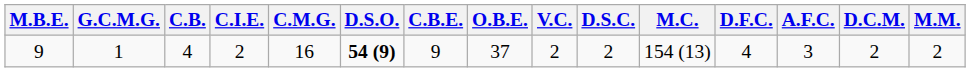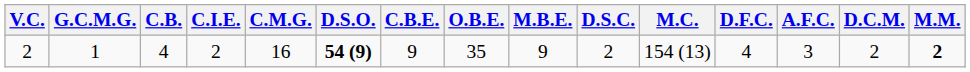columns swapped: (555, 19) <-> (39, 19)
(500, 50) 37 -> (476, 50) 35
(937, 50) normal -> (937, 50) bold
